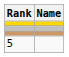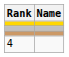(10, 44) 5 -> (10, 44) 4
